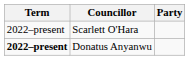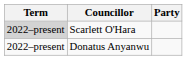(36, 30) no background -> (36, 30) lightgrey background
(37, 47) bold -> (36, 47) normal
